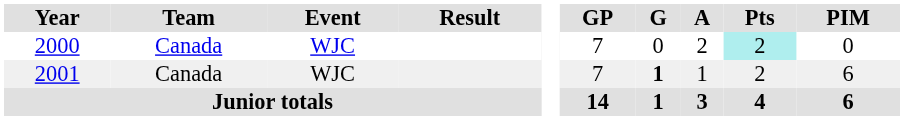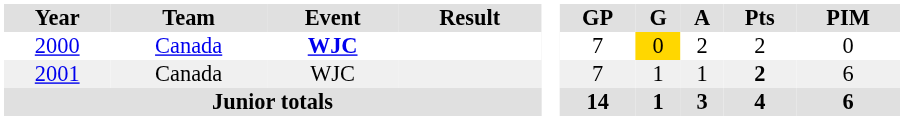(333, 45) normal -> (333, 45) bold
(658, 45) no background -> (658, 45) gold background
(760, 45) paleturquoise background -> (760, 45) no background
(658, 73) bold -> (658, 73) normal
(760, 73) normal -> (760, 73) bold
